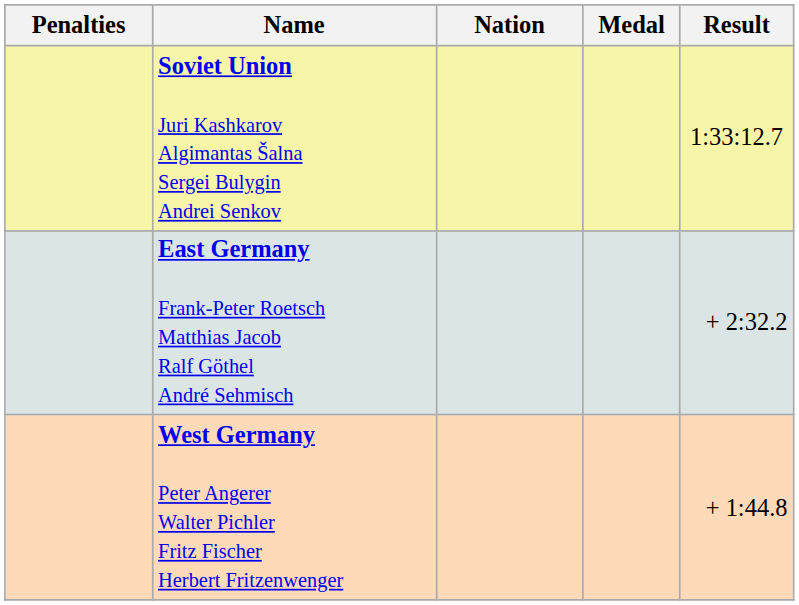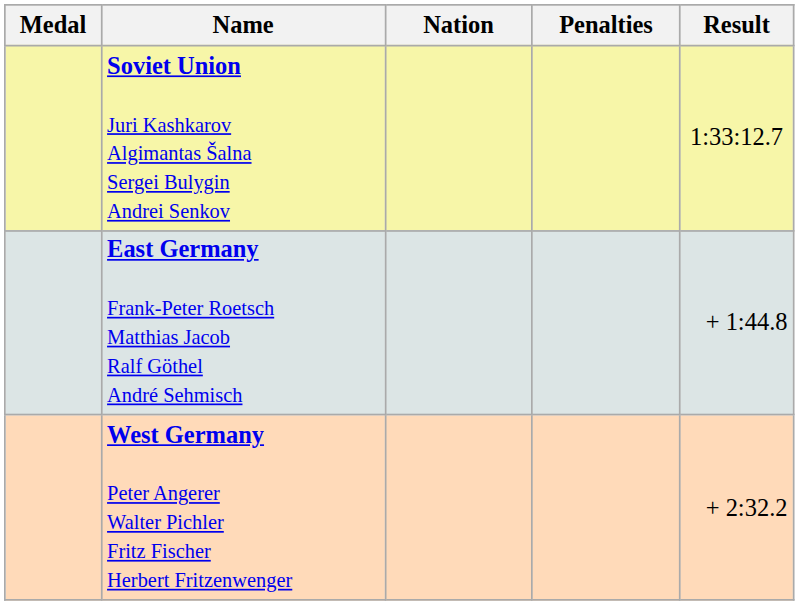columns swapped: (631, 25) <-> (79, 25)
(747, 322) + 2:32.2 -> (747, 322) + 1:44.8
(747, 507) + 1:44.8 -> (747, 507) + 2:32.2
